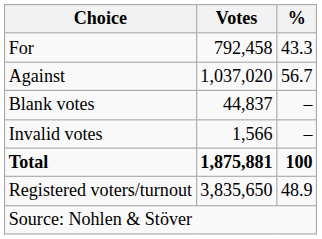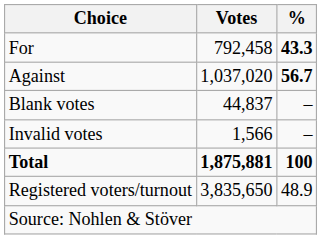(297, 47) normal -> (297, 47) bold
(297, 76) normal -> (297, 76) bold
